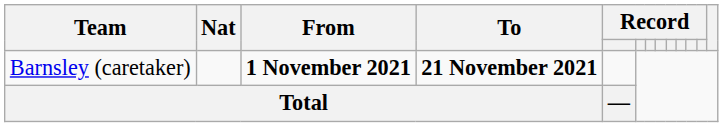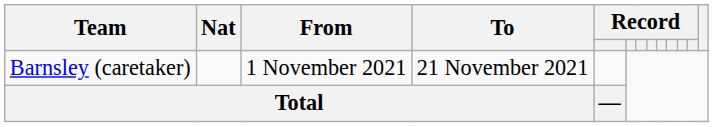(328, 67) bold -> (326, 67) normal
(509, 67) bold -> (503, 67) normal
